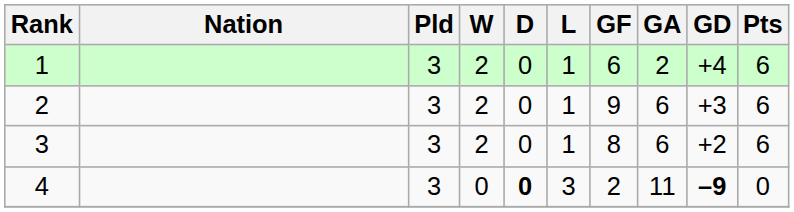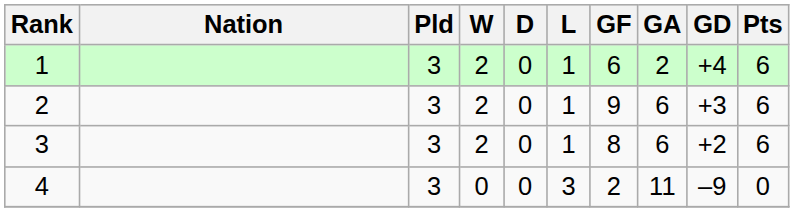(525, 186) bold -> (525, 186) normal
(712, 186) bold -> (712, 186) normal
